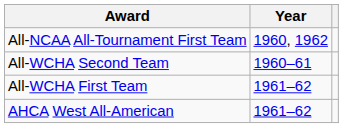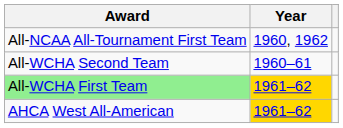(78, 87) no background -> (78, 87) lightgreen background
(282, 87) no background -> (282, 87) gold background
(282, 110) no background -> (282, 110) gold background
